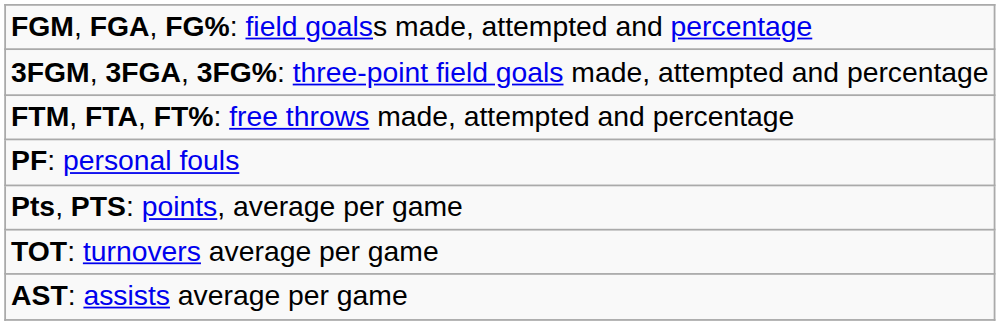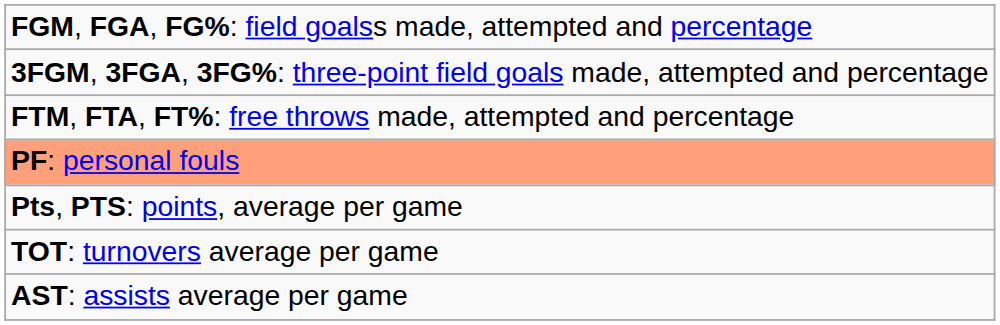(125, 161) no background -> (125, 161) lightsalmon background
